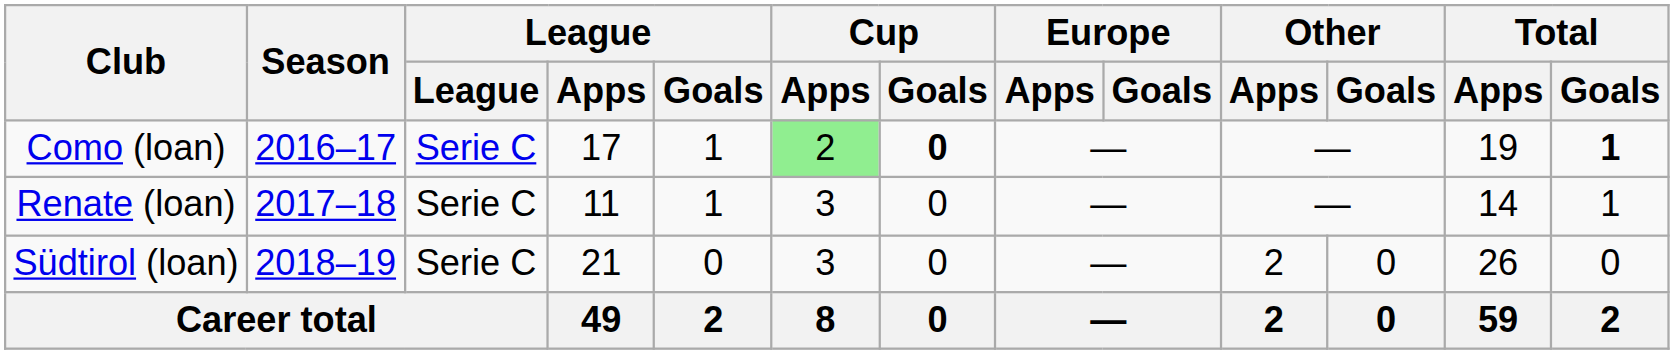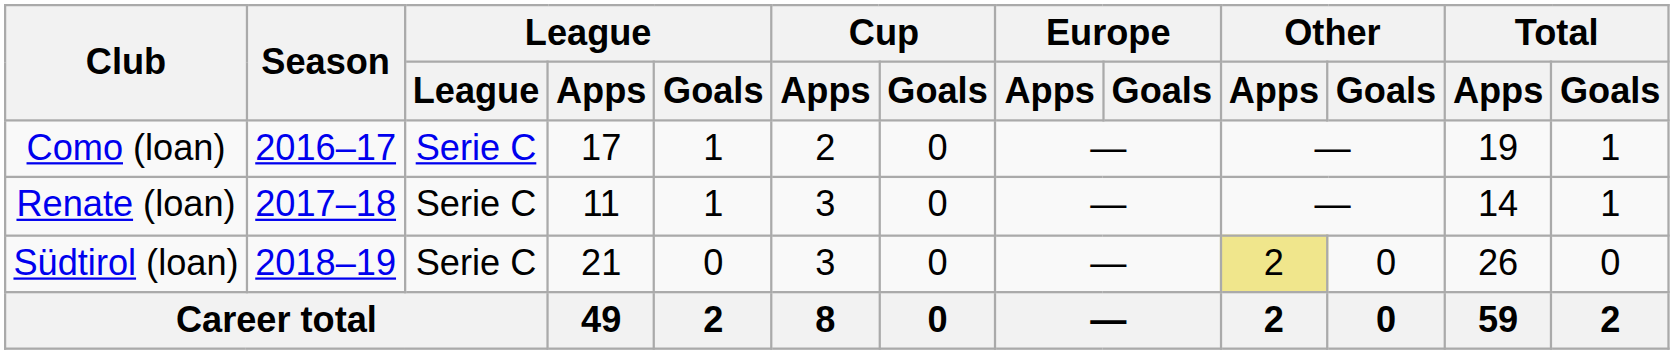(825, 147) lightgreen background -> (825, 147) no background
(938, 147) bold -> (938, 147) normal
(1610, 147) bold -> (1610, 147) normal
(1274, 262) no background -> (1274, 262) khaki background
